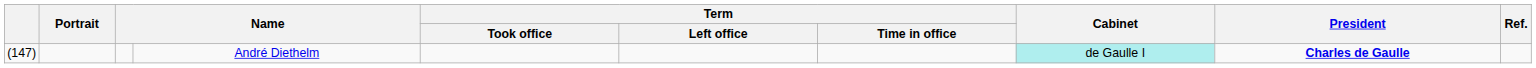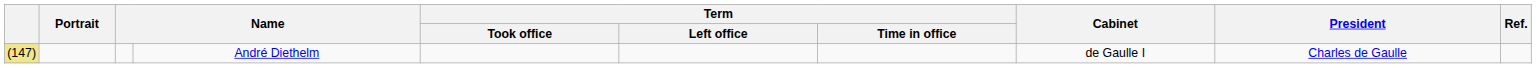(22, 53) no background -> (22, 53) khaki background
(1115, 53) paleturquoise background -> (1115, 53) no background
(1358, 53) bold -> (1358, 53) normal
